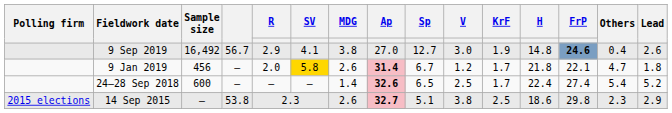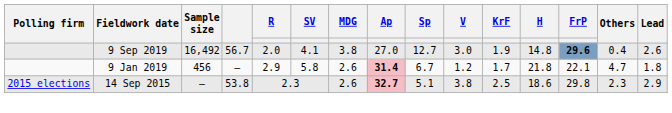(271, 51) 2.9 -> (271, 51) 2.0
(578, 51) 24.6 -> (578, 51) 29.6
(271, 67) 2.0 -> (271, 67) 2.9
(310, 67) gold background -> (310, 67) no background
- row: (138, 84)
